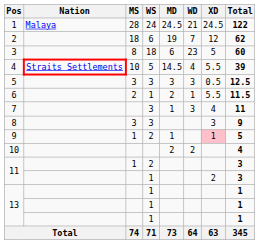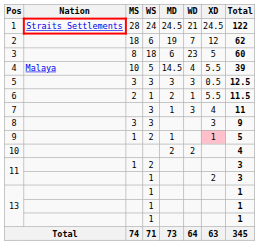(41, 25) Malaya -> (75, 26) Straits Settlements
(75, 67) Straits Settlements -> (41, 68) Malaya
